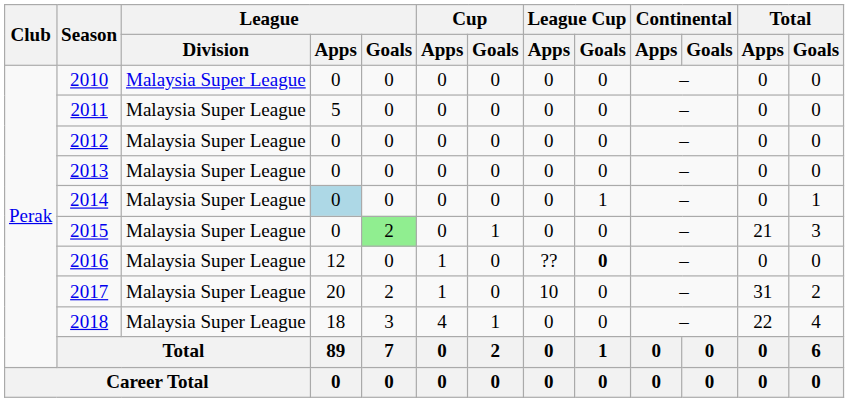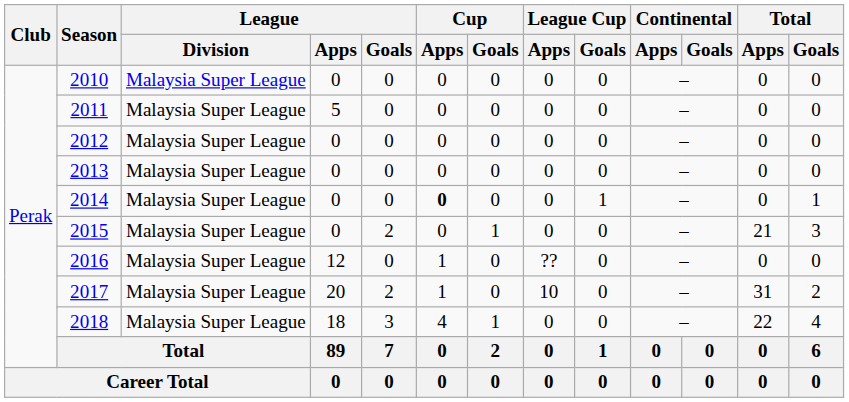(336, 200) lightblue background -> (336, 200) no background
(442, 200) normal -> (442, 200) bold
(389, 230) lightgreen background -> (389, 230) no background
(603, 261) bold -> (603, 261) normal
